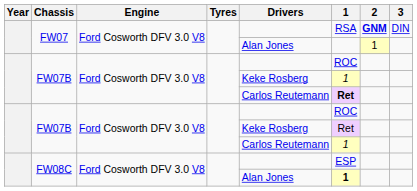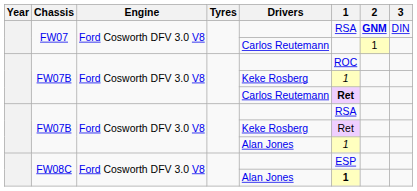(268, 45) Alan Jones -> (285, 45) Carlos Reutemann
(346, 111) ROC -> (346, 111) RSA
(285, 144) Carlos Reutemann -> (268, 144) Alan Jones
